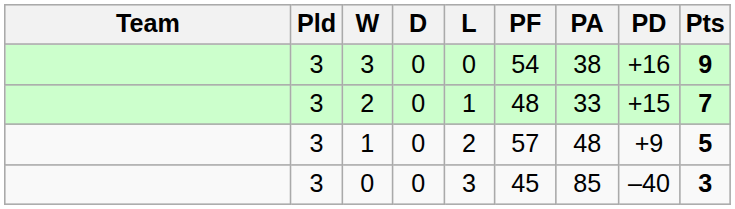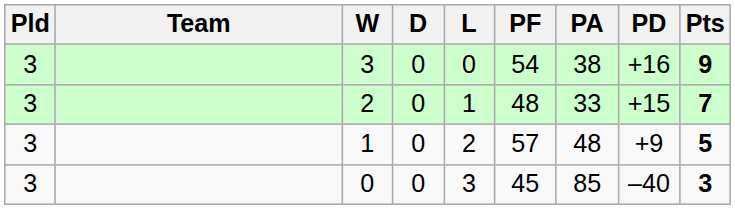columns swapped: (148, 24) <-> (317, 24)
